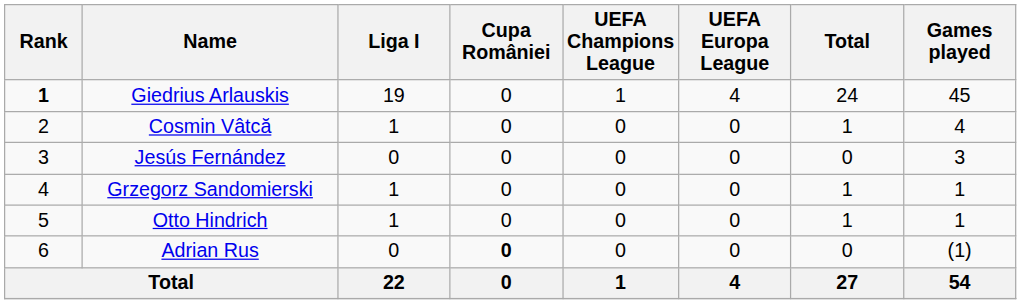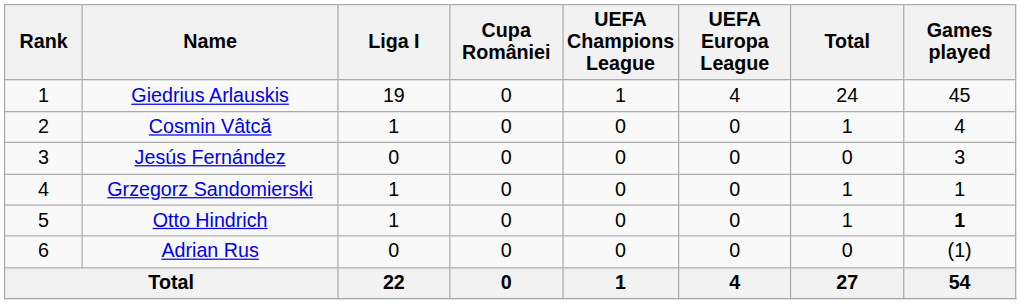(44, 95) bold -> (44, 95) normal
(960, 220) normal -> (960, 220) bold
(506, 251) bold -> (506, 251) normal
